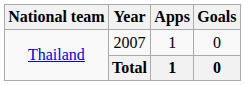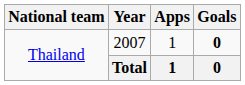(217, 42) normal -> (217, 42) bold
